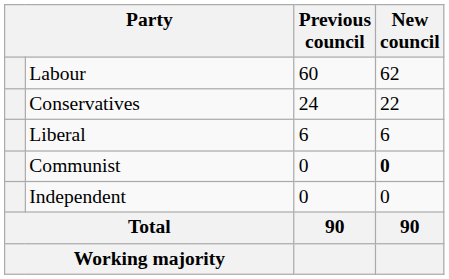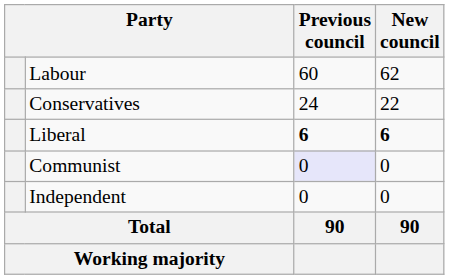(304, 134) normal -> (304, 134) bold
(385, 134) normal -> (385, 134) bold
(304, 165) no background -> (304, 165) lavender background
(385, 165) bold -> (385, 165) normal
